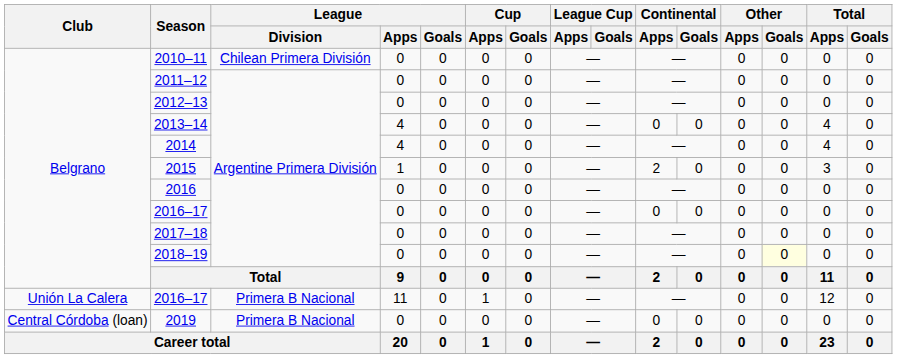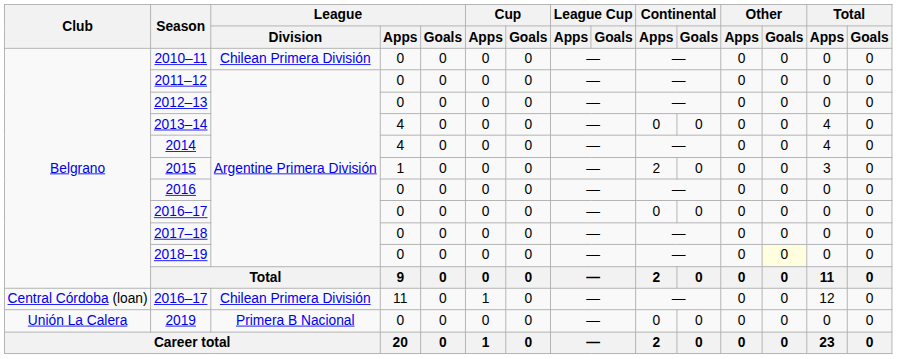(78, 299) Unión La Calera -> (78, 299) Central Córdoba (loan)
(295, 299) Primera B Nacional -> (295, 299) Chilean Primera División
(78, 320) Central Córdoba (loan) -> (78, 320) Unión La Calera
